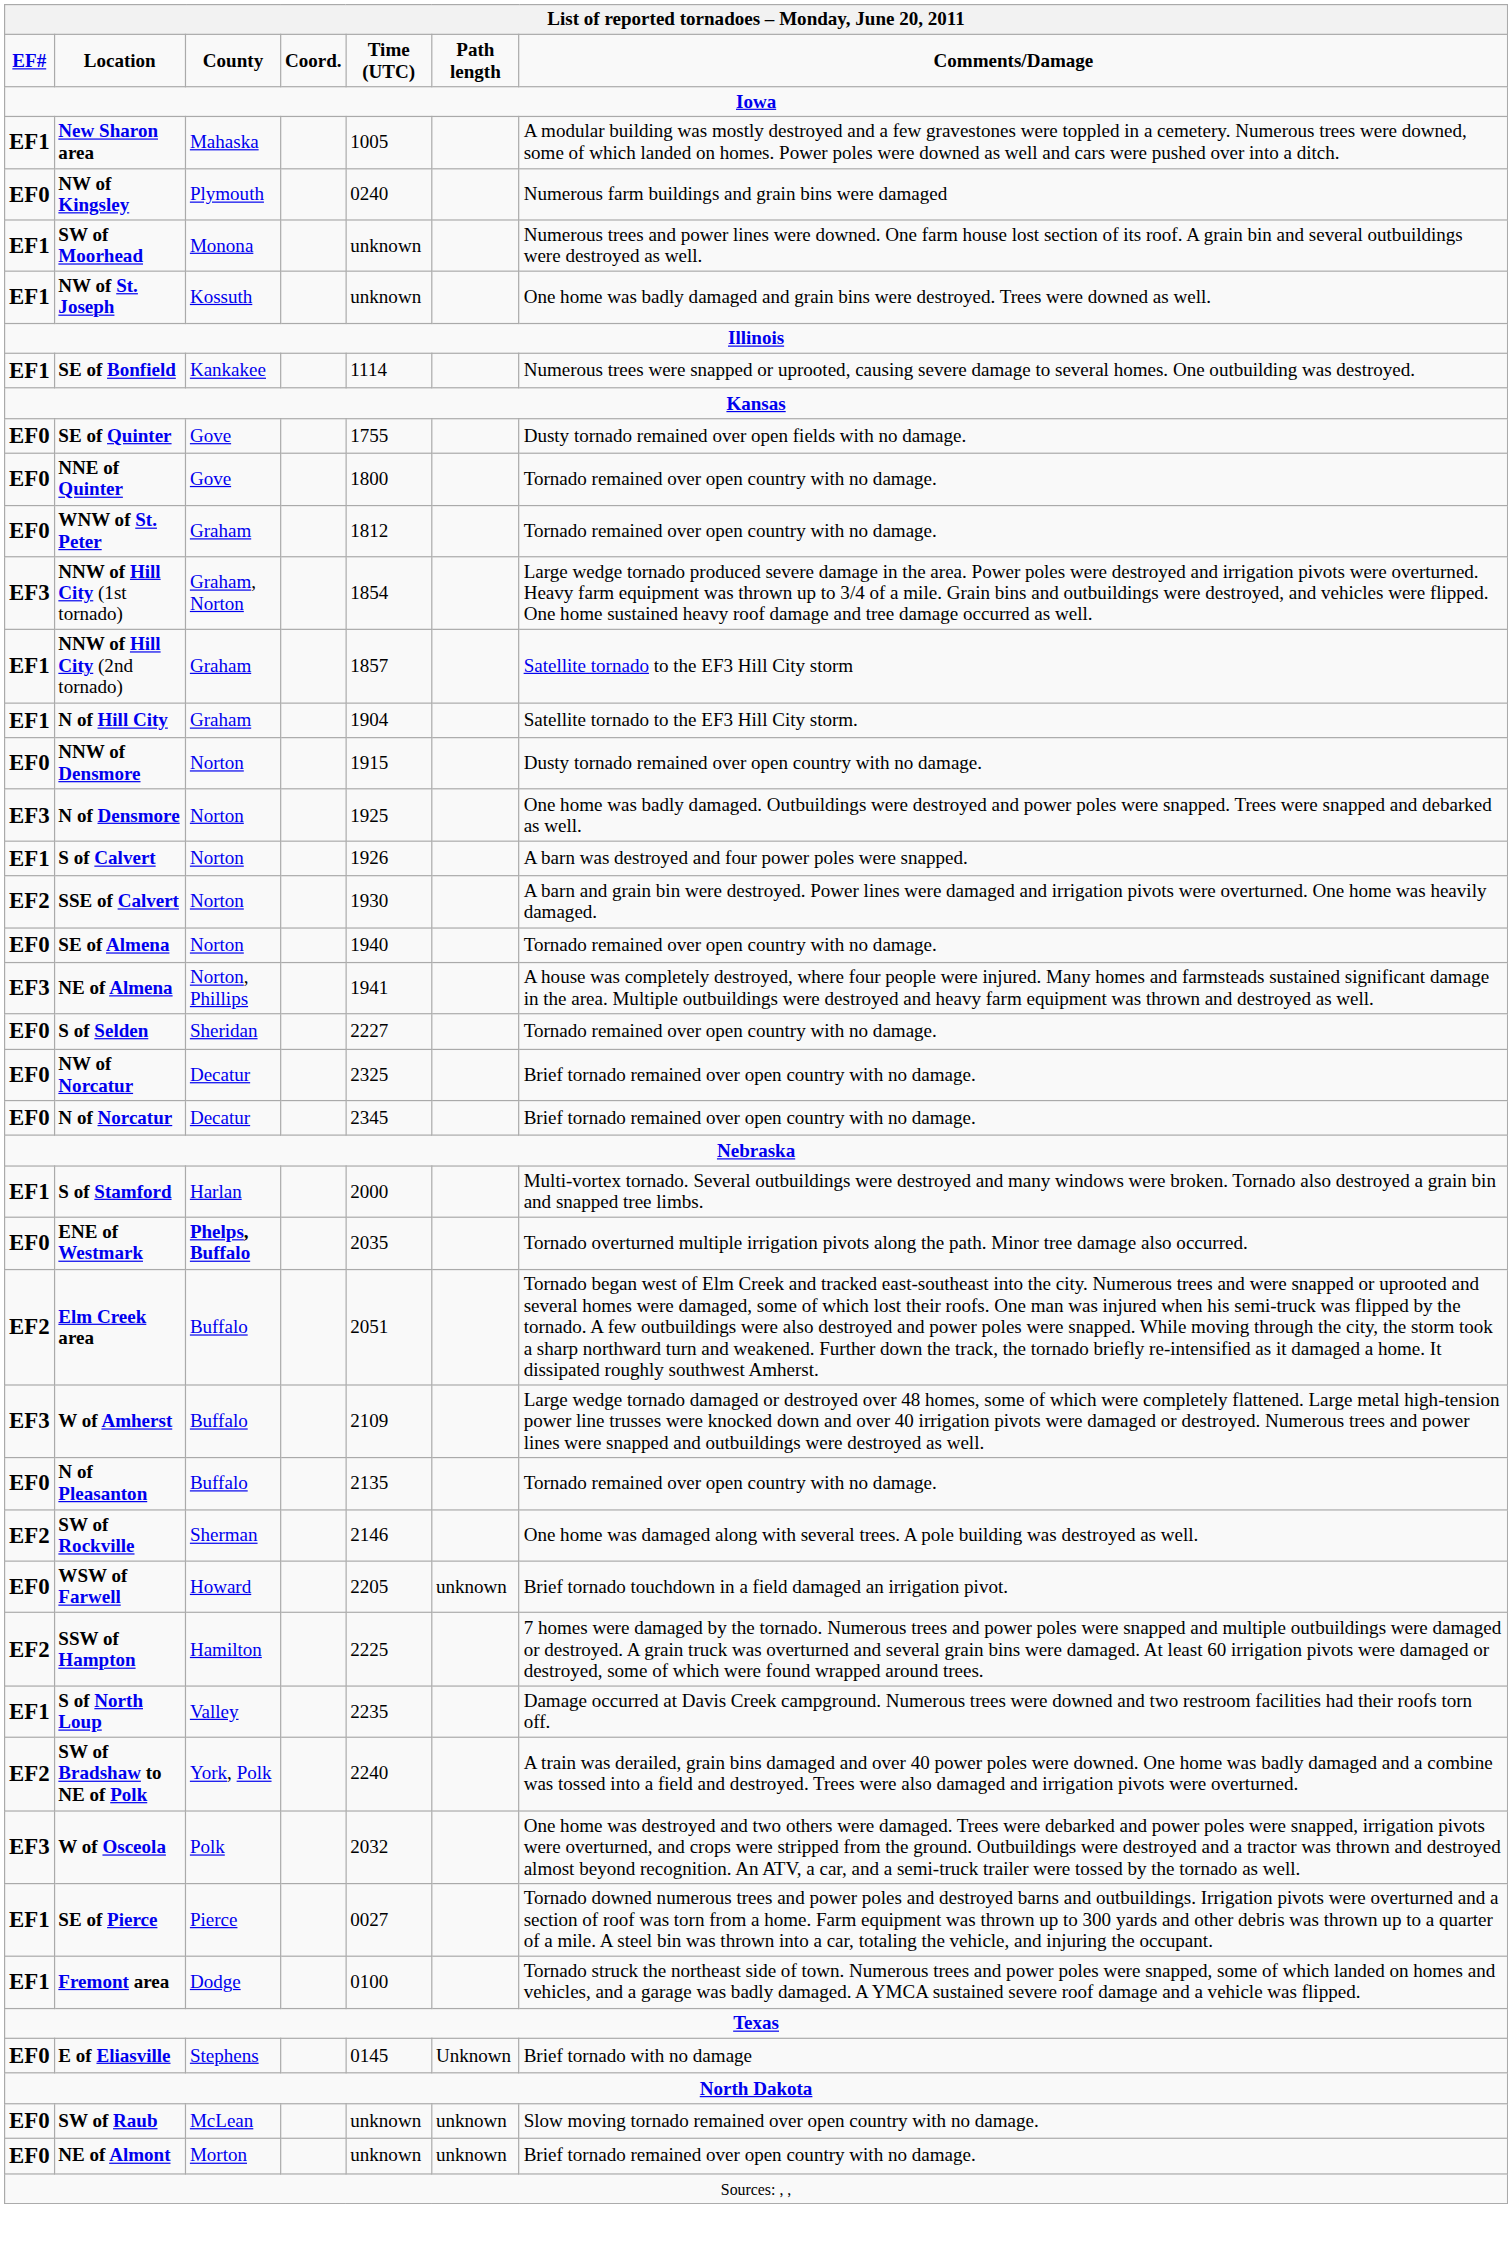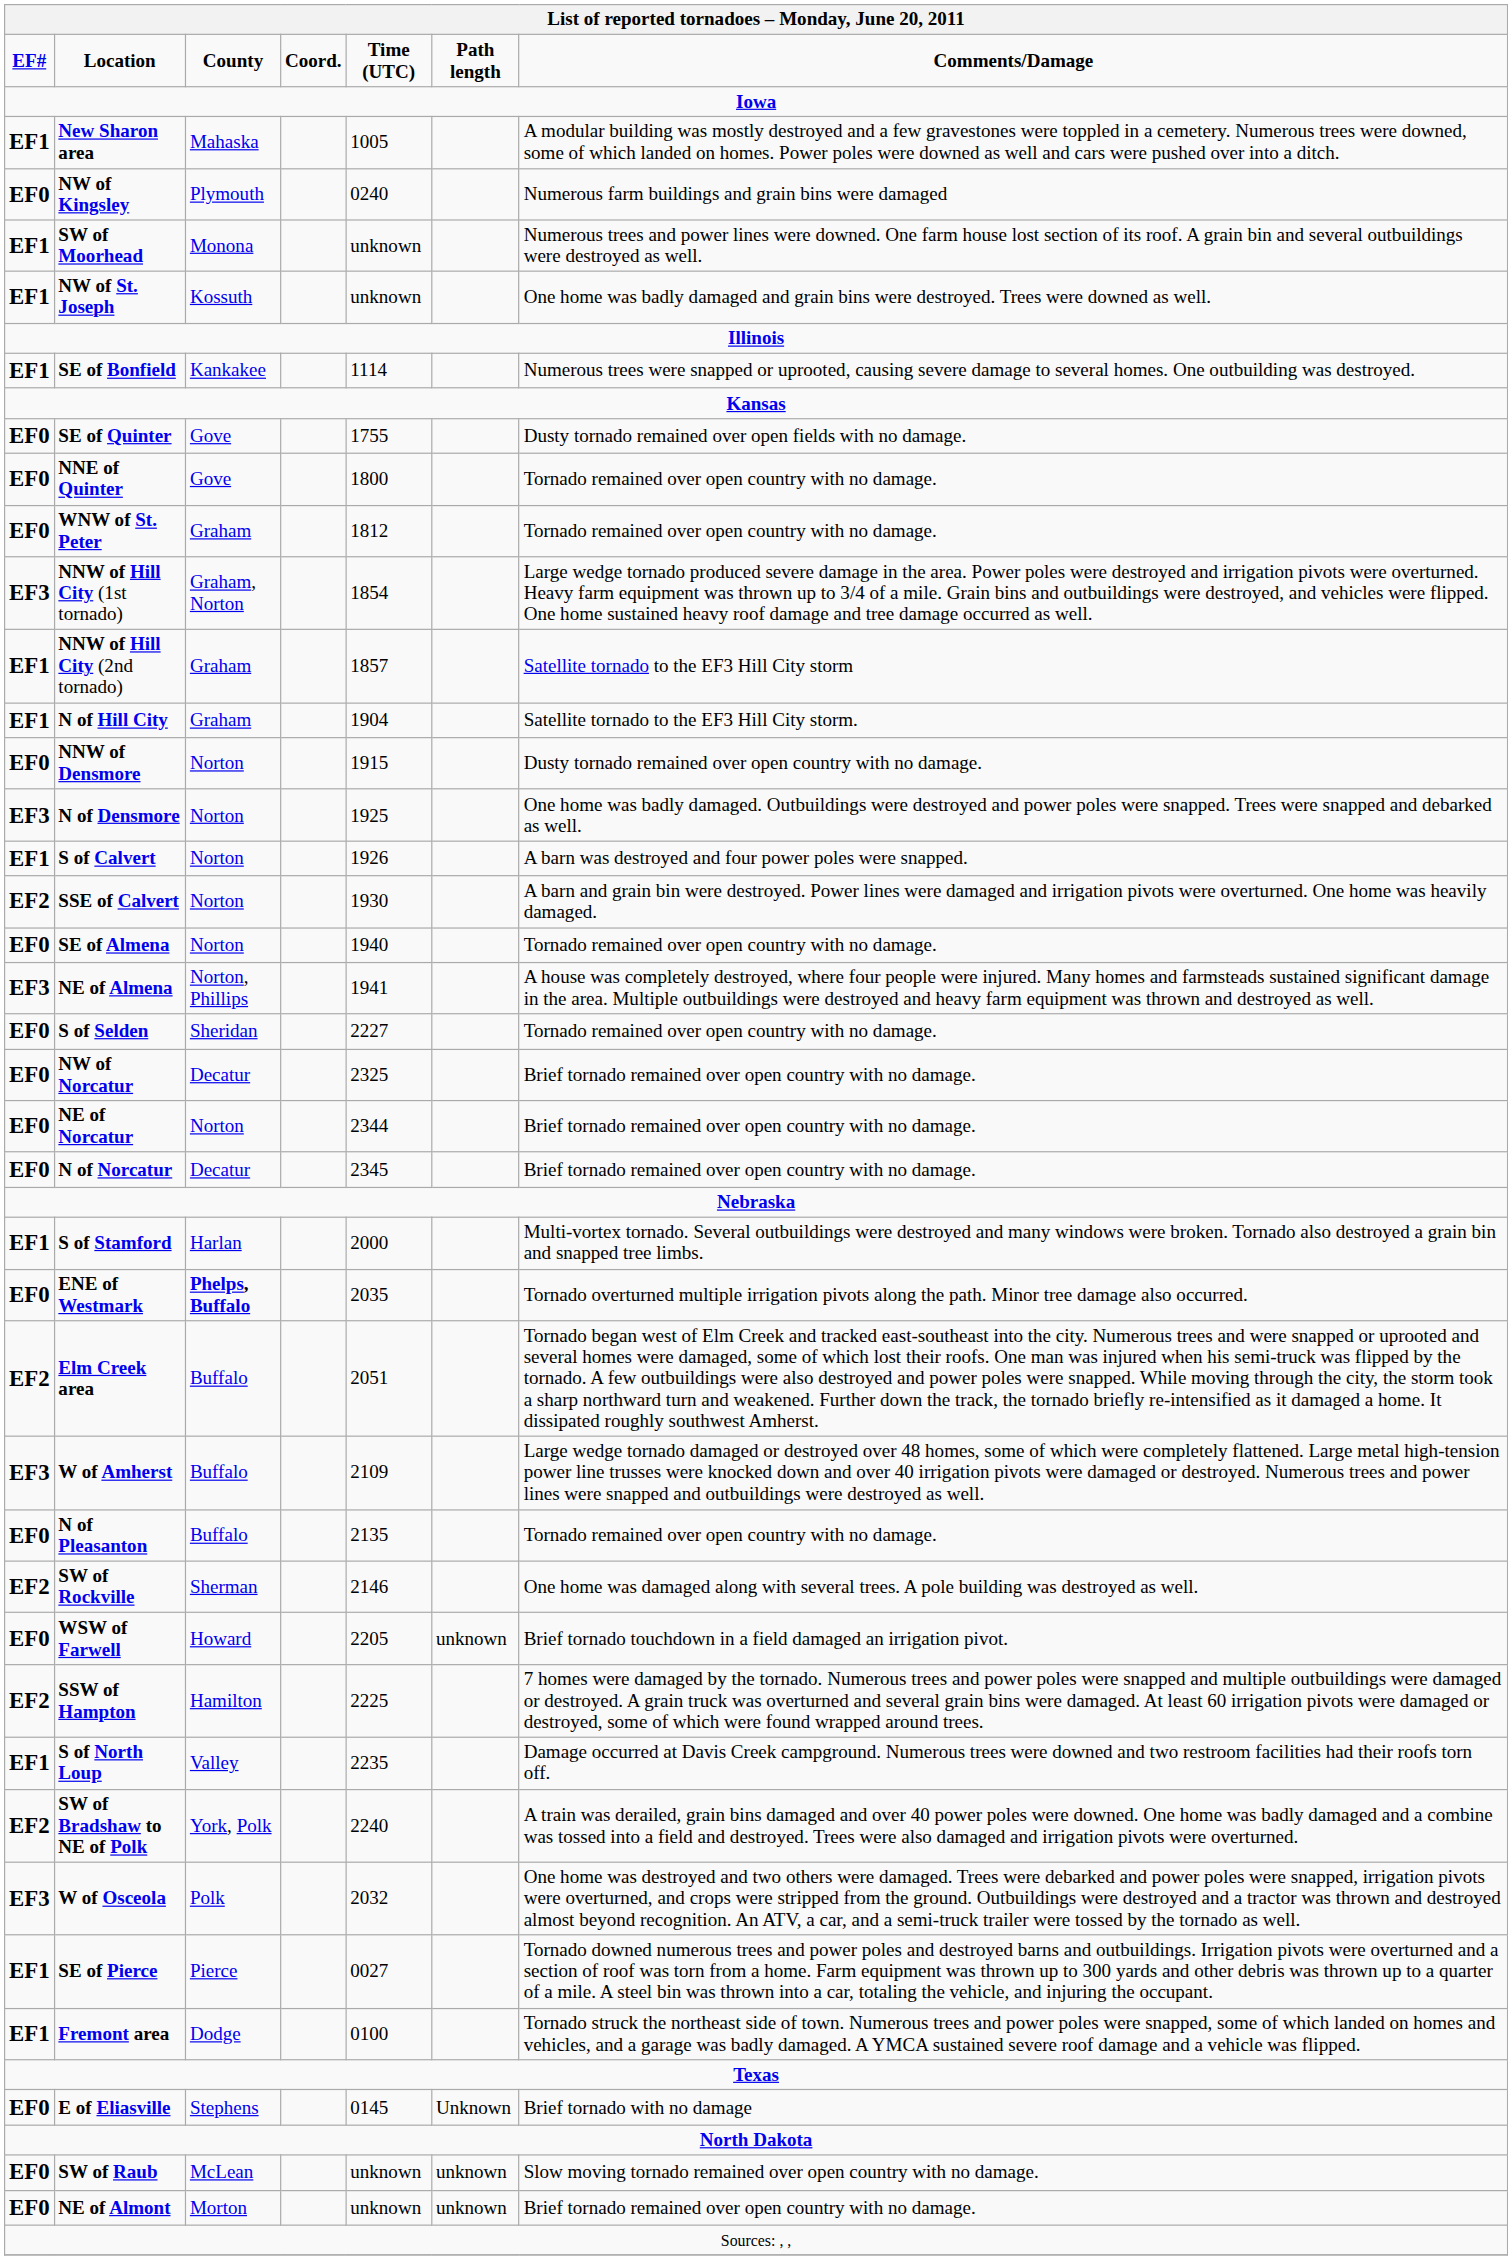+ row: (96, 1126)
